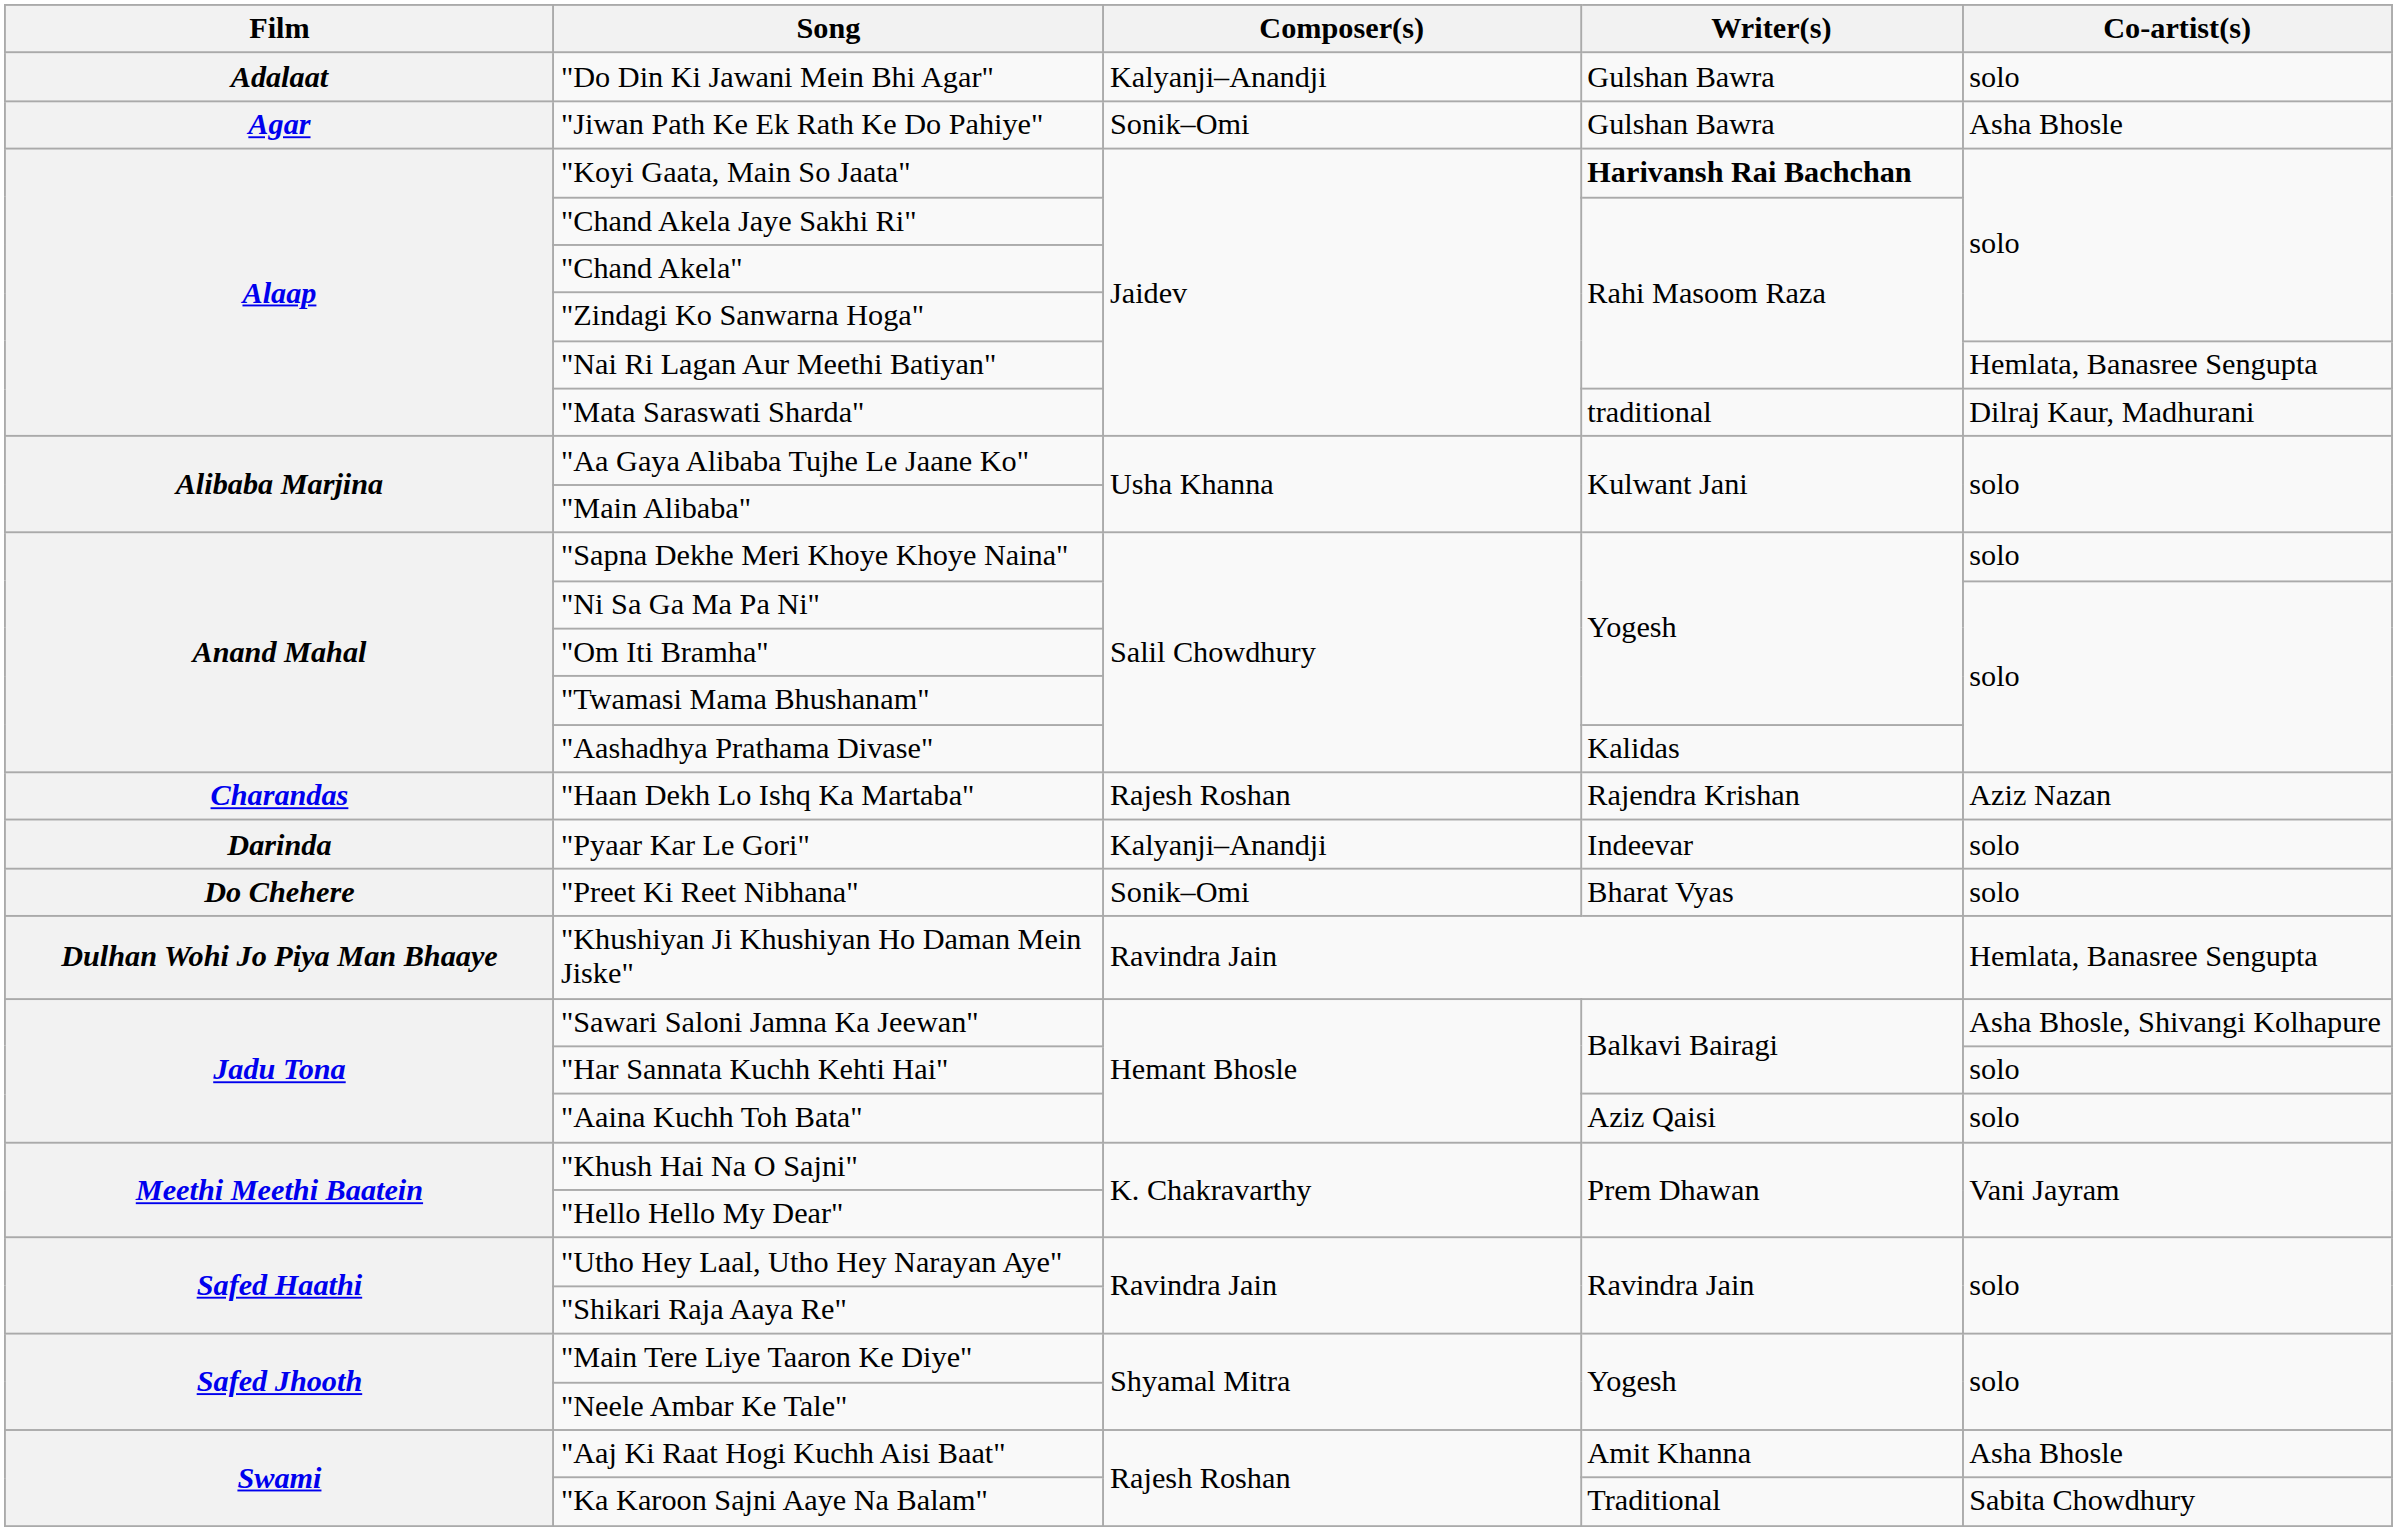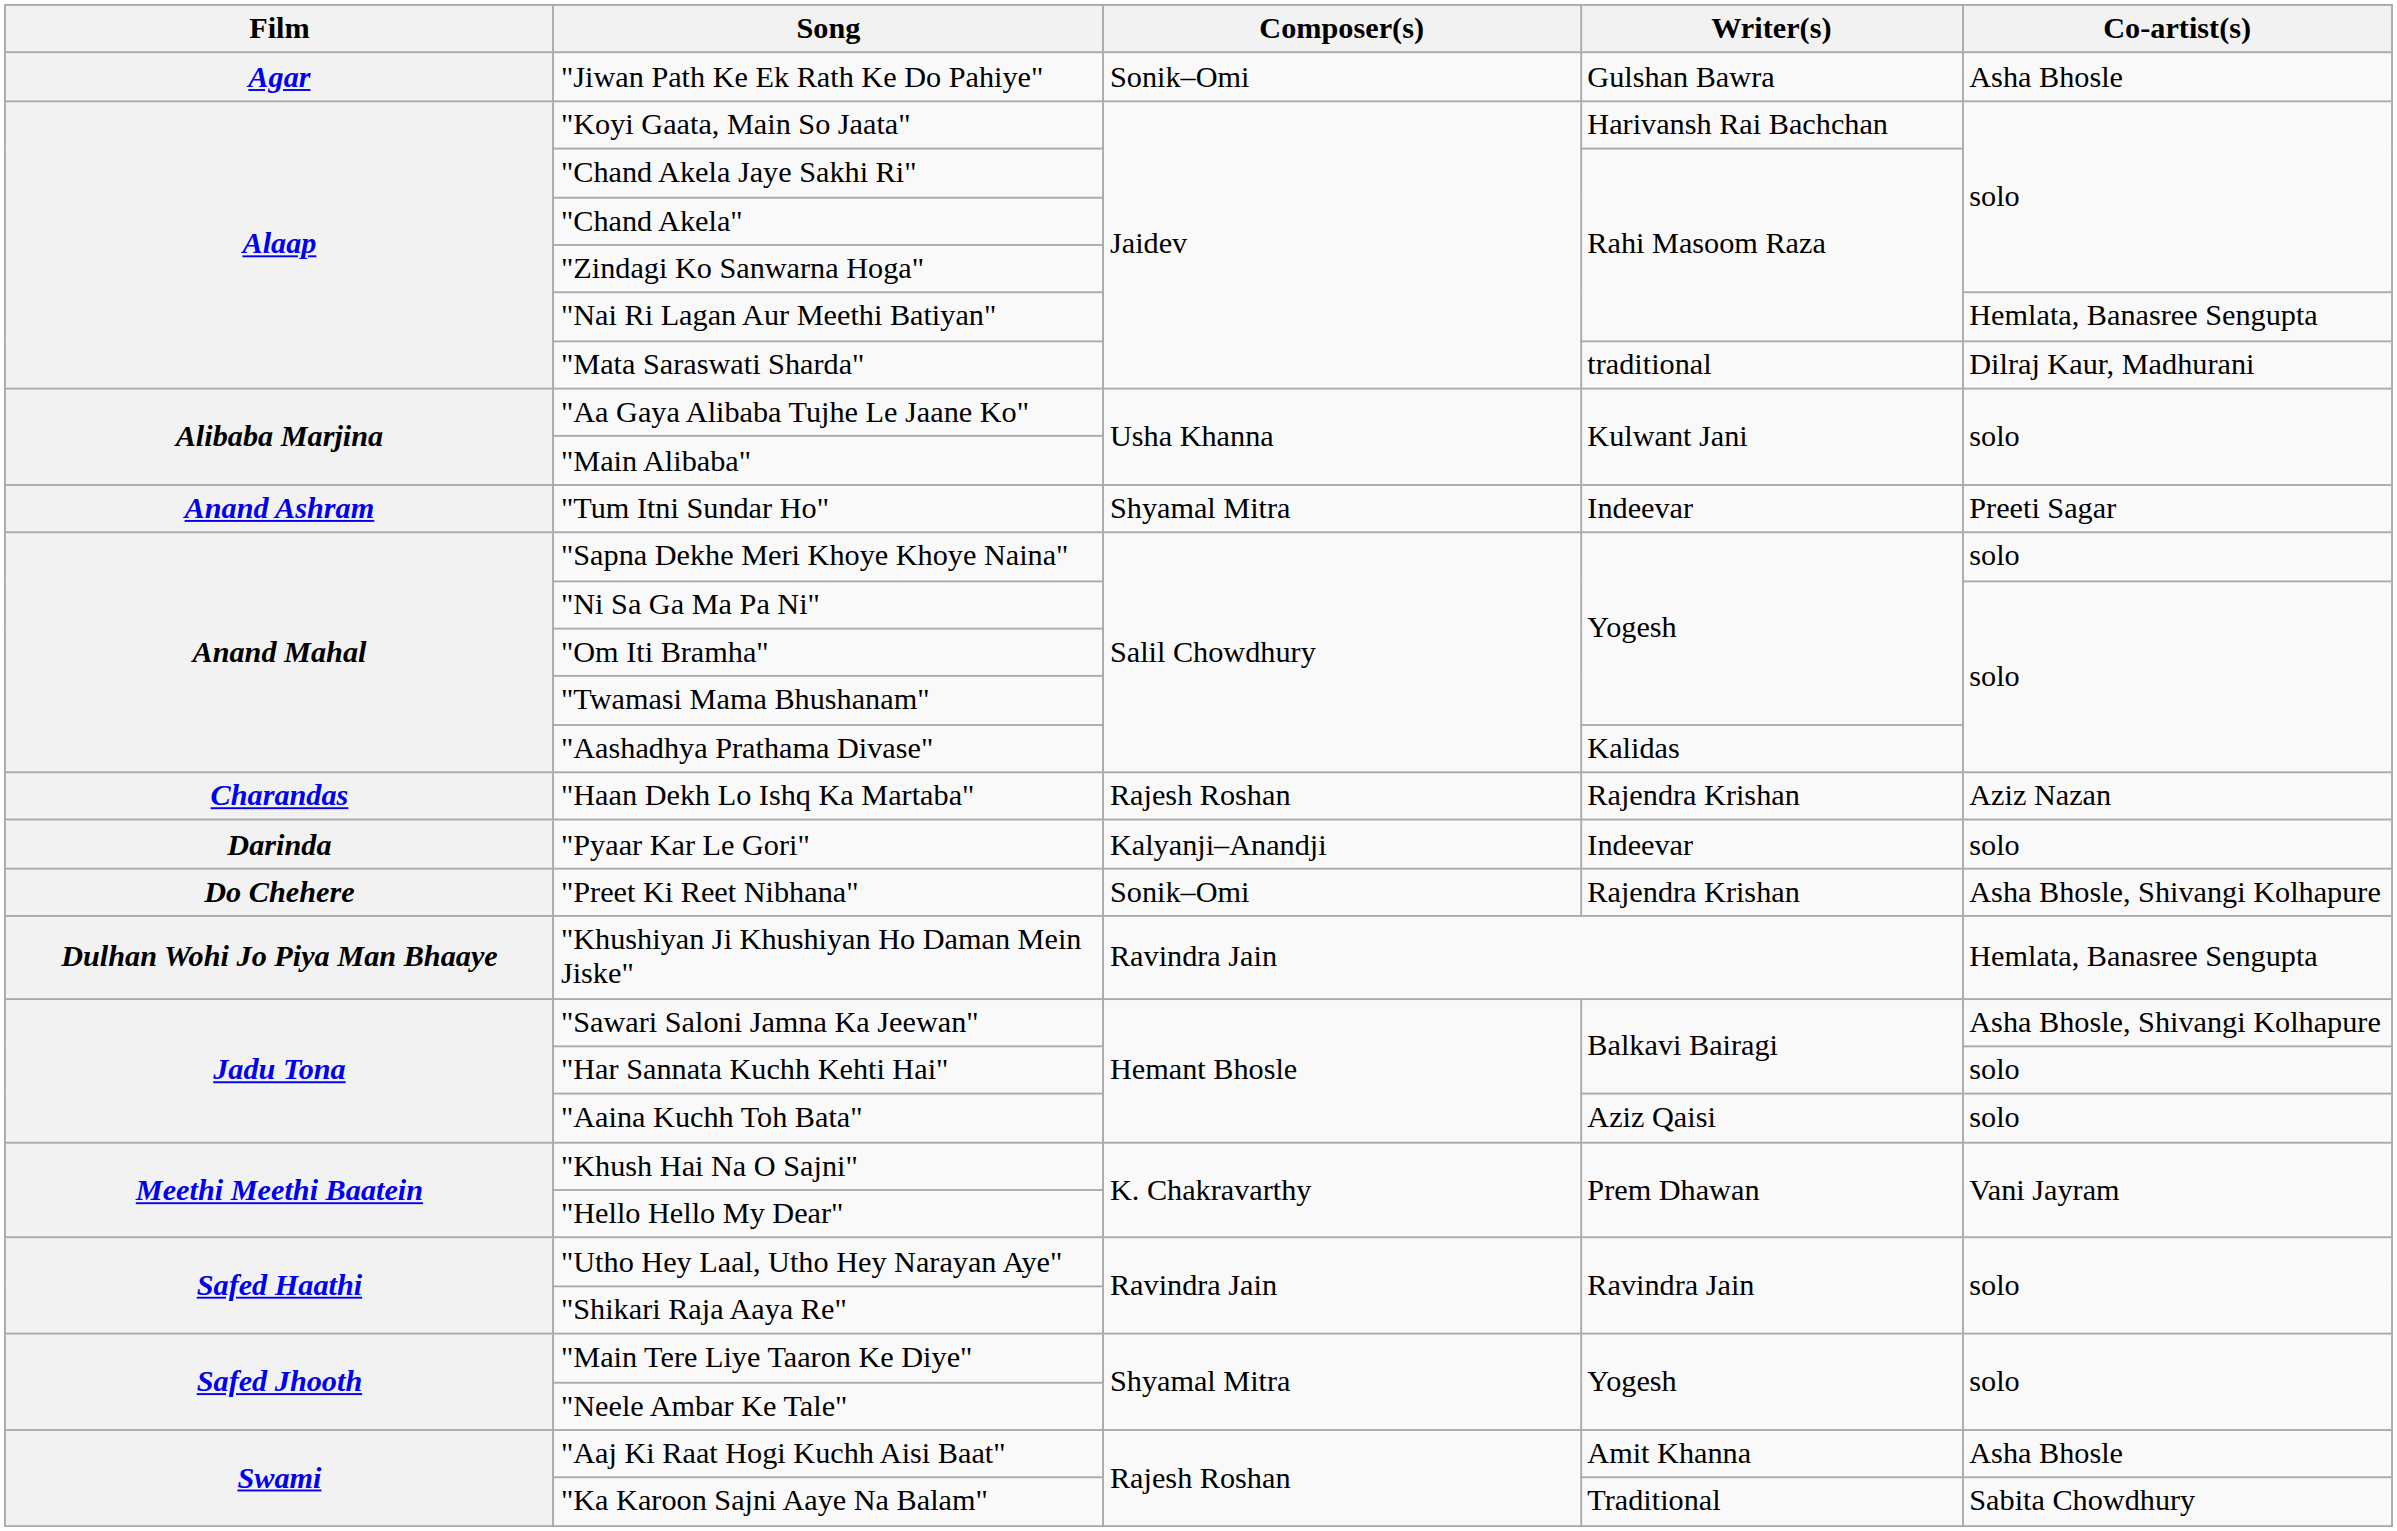- row: (777, 76)
(1750, 172) bold -> (1738, 124) normal
+ row: (695, 508)
(1661, 891) Bharat Vyas -> (1694, 891) Rajendra Krishan
(1994, 891) solo -> (2175, 891) Asha Bhosle, Shivangi Kolhapure
